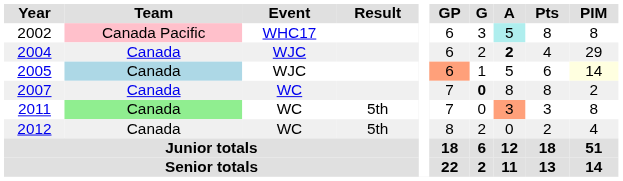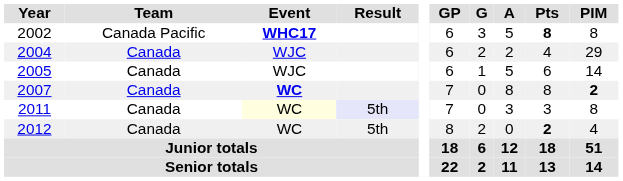(154, 32) pink background -> (154, 32) no background
(289, 32) normal -> (289, 32) bold
(509, 32) paleturquoise background -> (509, 32) no background
(547, 32) normal -> (547, 32) bold
(509, 52) bold -> (509, 52) normal
(154, 71) lightblue background -> (154, 71) no background
(450, 71) lightsalmon background -> (450, 71) no background
(594, 71) lightyellow background -> (594, 71) no background
(289, 90) normal -> (289, 90) bold
(482, 90) bold -> (482, 90) normal
(594, 90) normal -> (594, 90) bold
(154, 109) lightgreen background -> (154, 109) no background
(289, 109) no background -> (289, 109) lightyellow background
(378, 109) no background -> (378, 109) lavender background
(509, 109) lightsalmon background -> (509, 109) no background
(547, 128) normal -> (547, 128) bold
